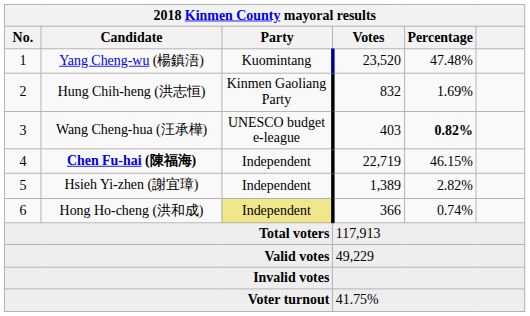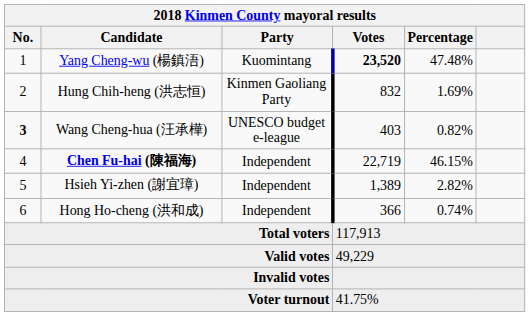(382, 60) normal -> (382, 60) bold
(23, 129) normal -> (23, 129) bold
(454, 129) bold -> (455, 129) normal
(276, 210) khaki background -> (276, 210) no background
